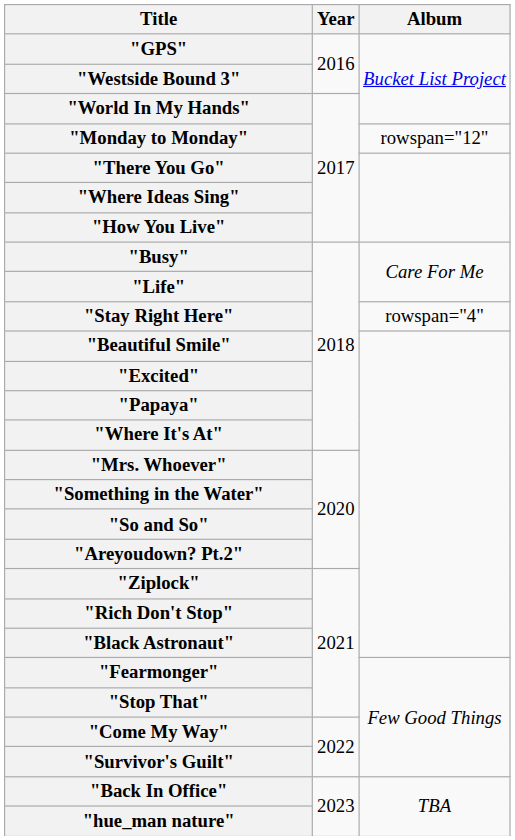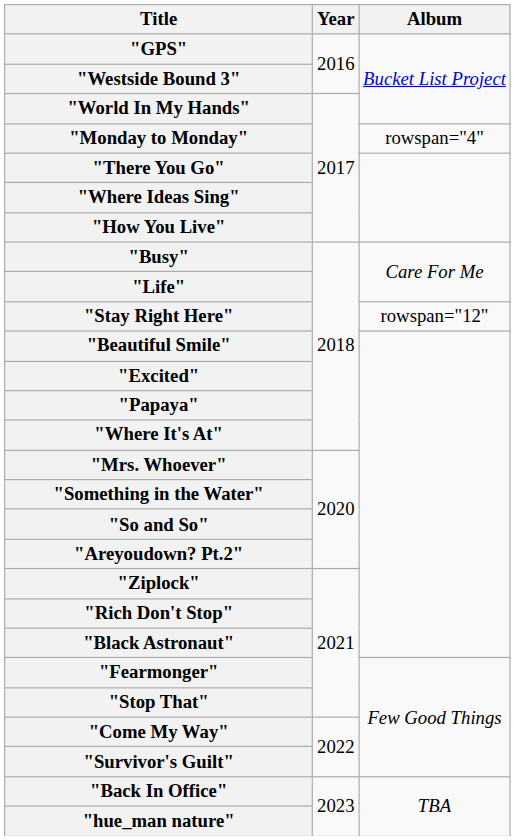(435, 138) rowspan="12" -> (435, 138) rowspan="4"
(435, 316) rowspan="4" -> (435, 316) rowspan="12"
